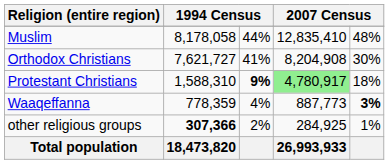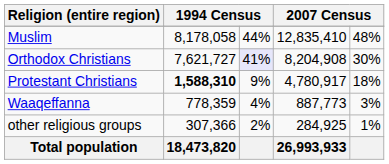(256, 59) no background -> (256, 59) lavender background
(205, 81) normal -> (205, 81) bold
(260, 81) bold -> (260, 81) normal
(315, 81) lightgreen background -> (315, 81) no background
(371, 103) bold -> (371, 103) normal
(211, 125) bold -> (211, 125) normal
